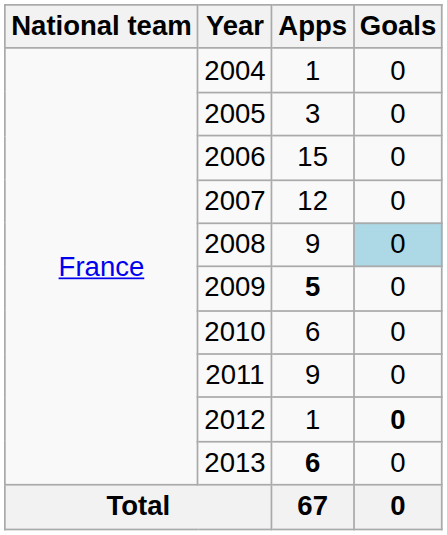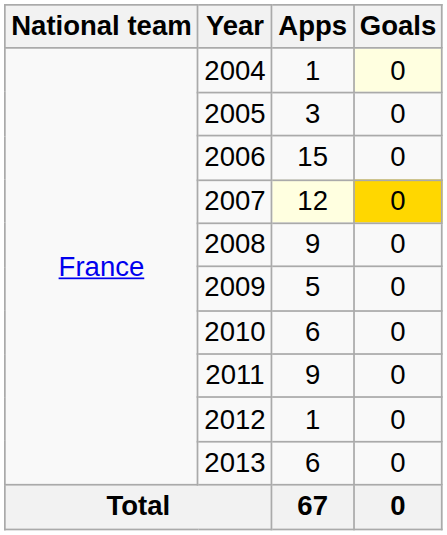(398, 69) no background -> (398, 69) lightyellow background
(313, 200) no background -> (313, 200) lightyellow background
(398, 200) no background -> (398, 200) gold background
(398, 244) lightblue background -> (398, 244) no background
(313, 288) bold -> (313, 288) normal
(398, 419) bold -> (398, 419) normal
(313, 462) bold -> (313, 462) normal
